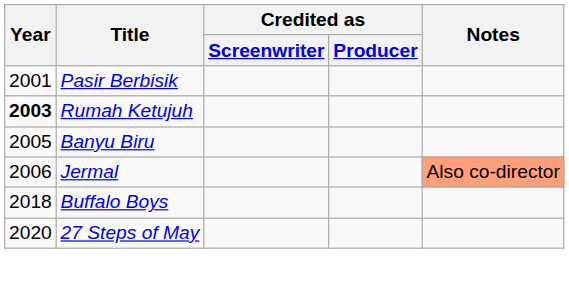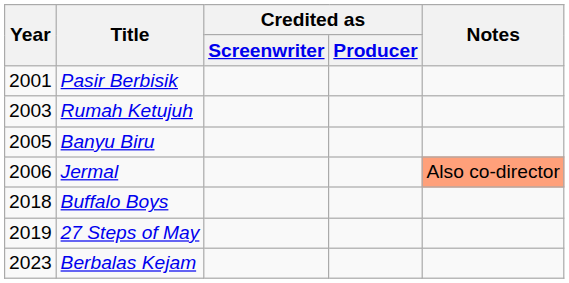(30, 111) bold -> (30, 111) normal
(30, 232) 2020 -> (30, 232) 2019
+ row: (128, 263)
